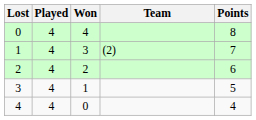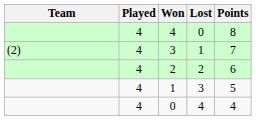columns swapped: (157, 13) <-> (18, 13)
